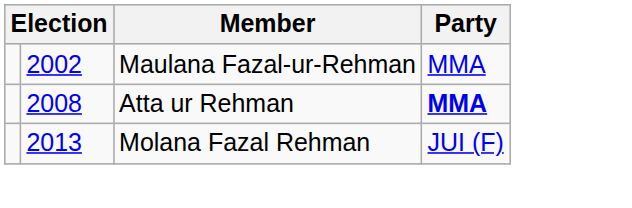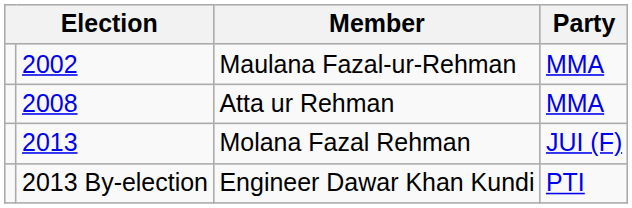(457, 103) bold -> (575, 103) normal
+ row: (377, 182)
